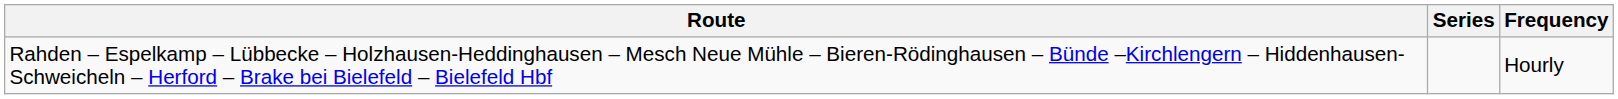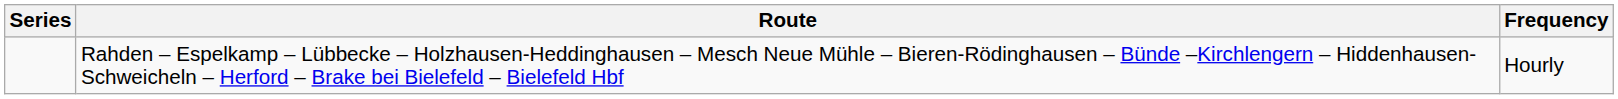columns swapped: (1464, 20) <-> (716, 20)
